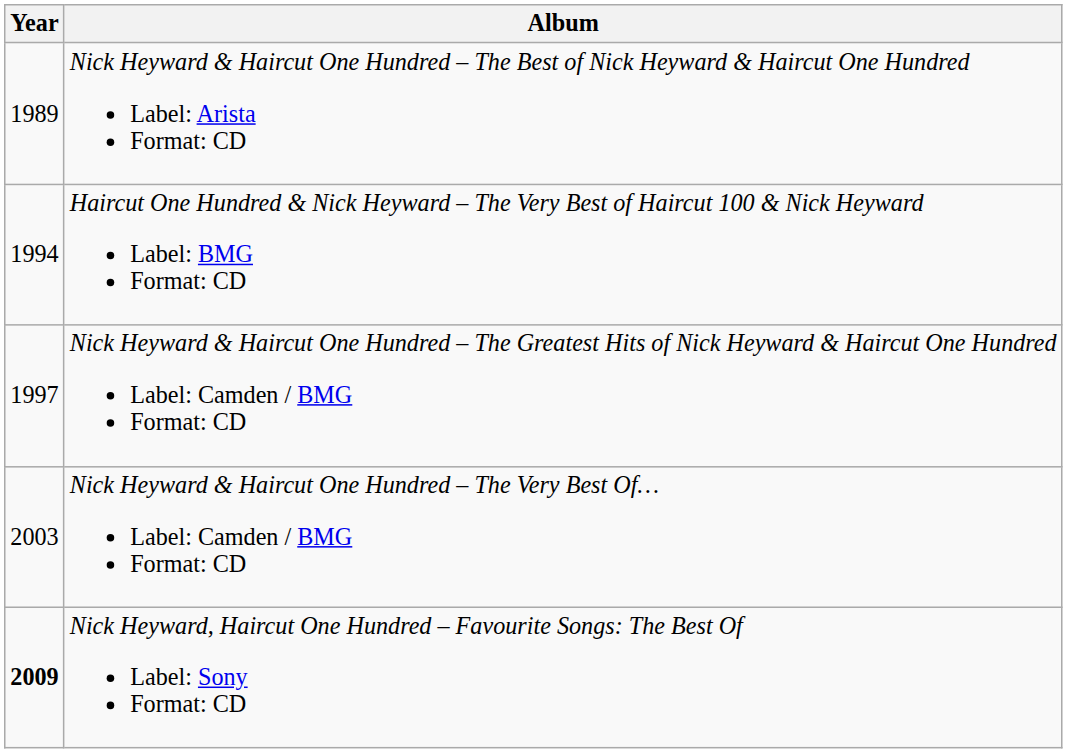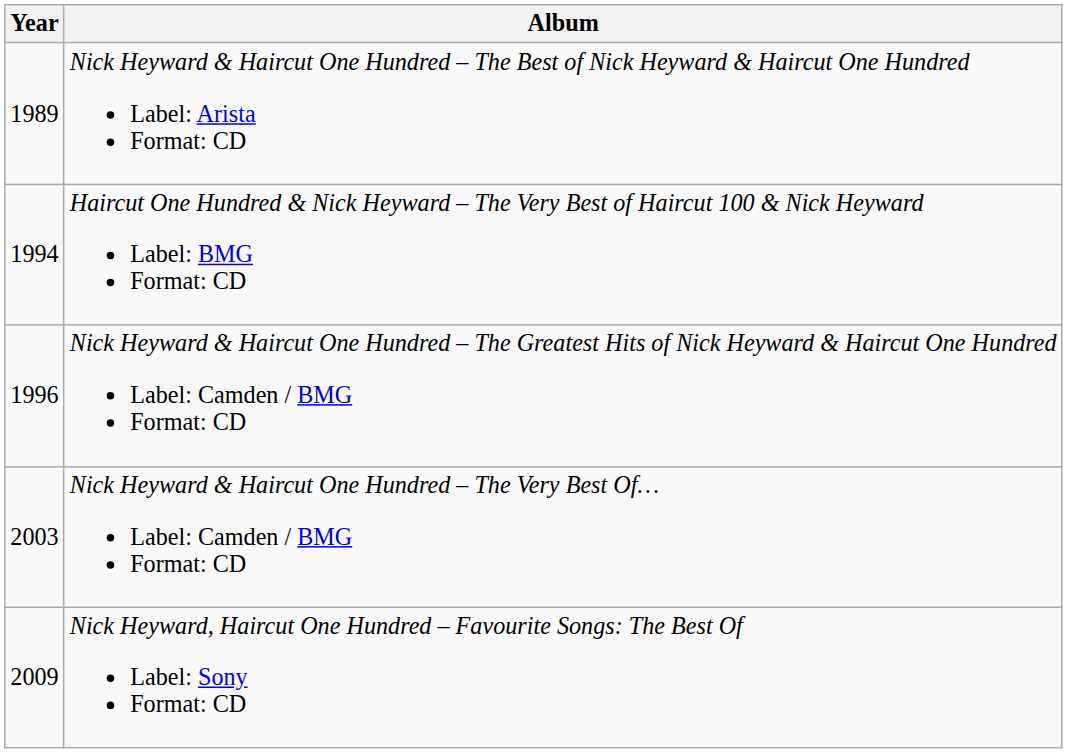(34, 395) 1997 -> (34, 395) 1996
(34, 677) bold -> (34, 677) normal
